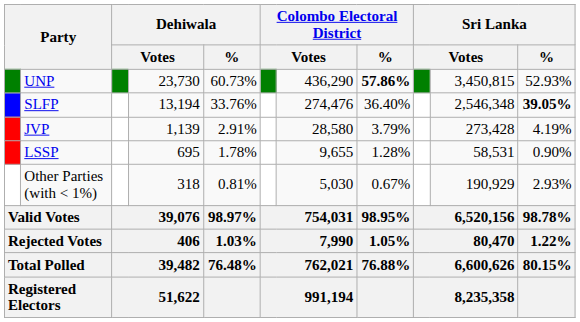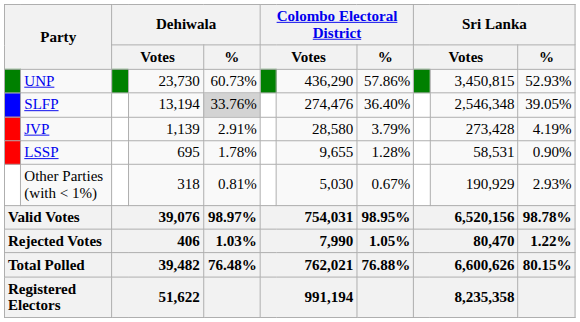(386, 81) bold -> (387, 81) normal
(234, 104) no background -> (234, 104) lightgrey background
(547, 104) bold -> (548, 104) normal
